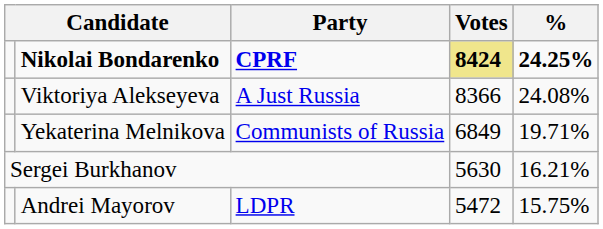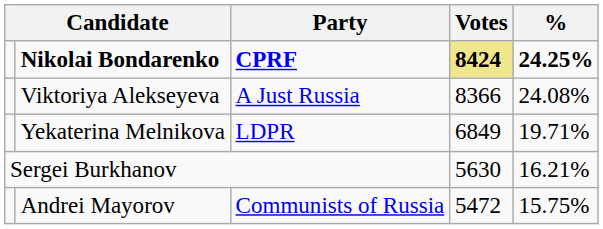(340, 132) Communists of Russia -> (265, 132) LDPR
(265, 205) LDPR -> (340, 205) Communists of Russia
